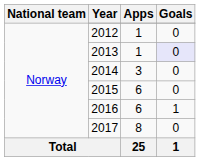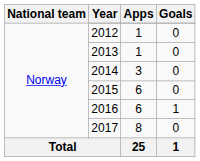(176, 52) lavender background -> (176, 52) no background
